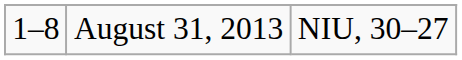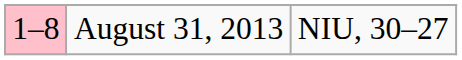(36, 29) no background -> (36, 29) pink background
